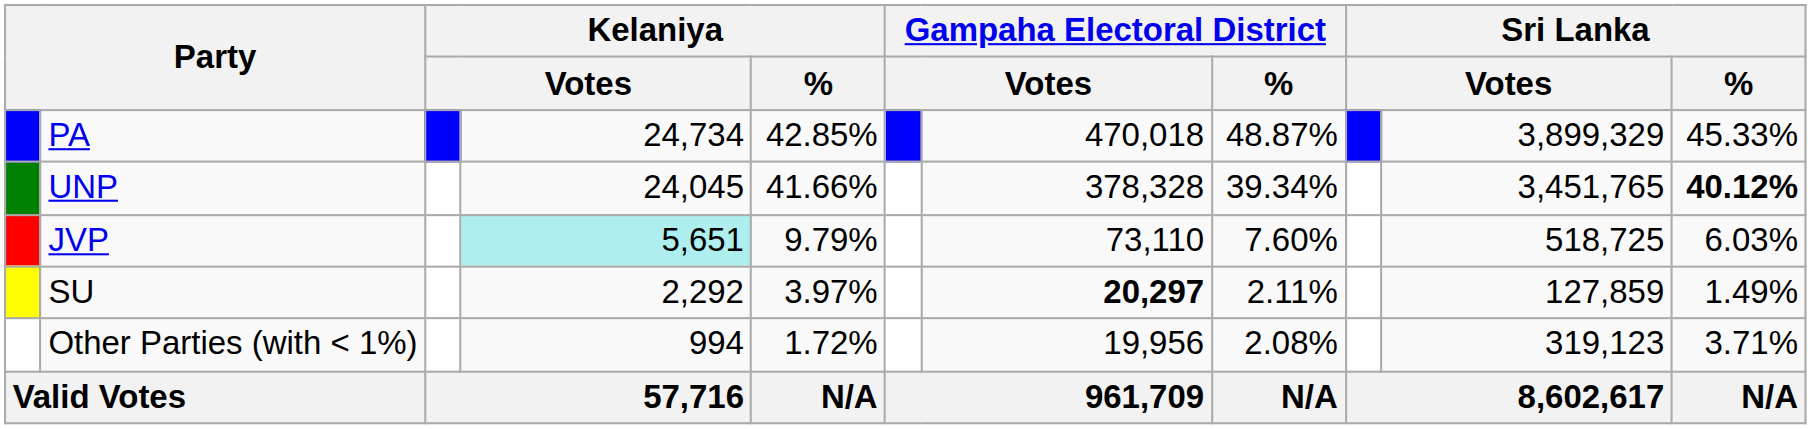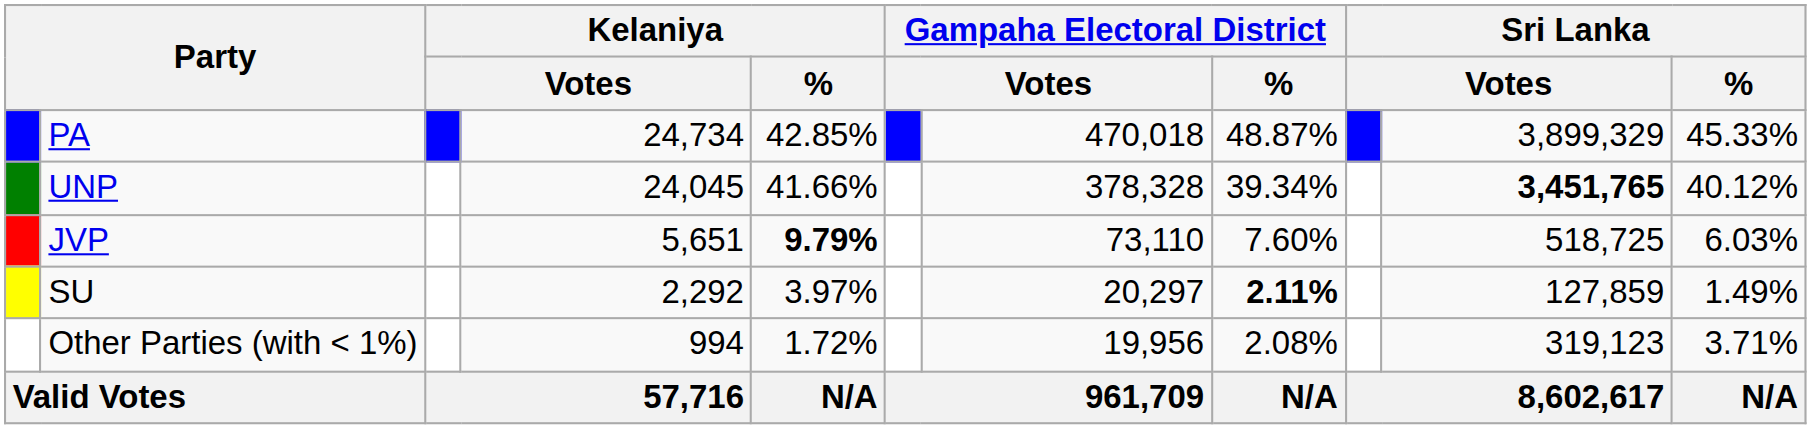(1591, 187) normal -> (1591, 187) bold
(1742, 187) bold -> (1742, 187) normal
(703, 239) paleturquoise background -> (703, 239) no background
(831, 239) normal -> (831, 239) bold
(1154, 291) bold -> (1154, 291) normal
(1292, 291) normal -> (1292, 291) bold
